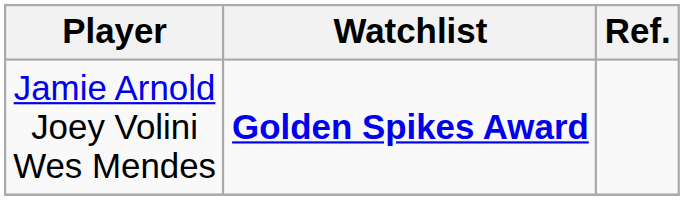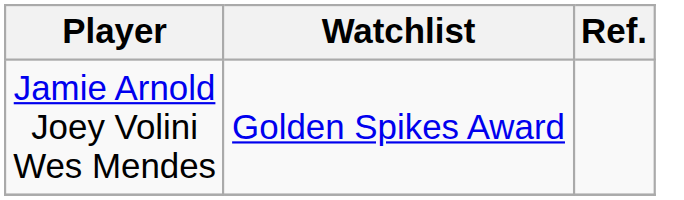(410, 126) bold -> (399, 126) normal
